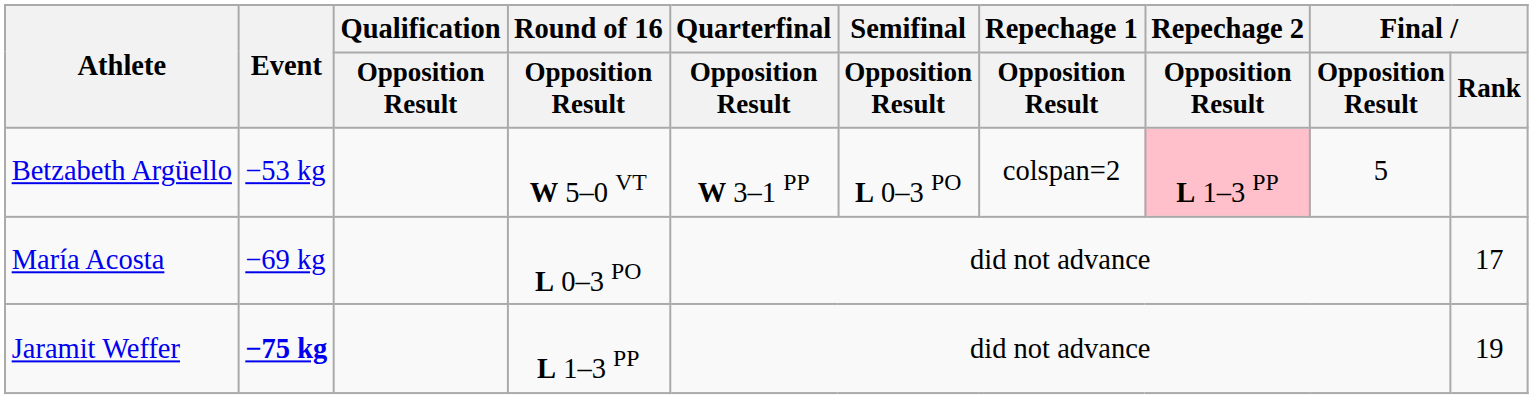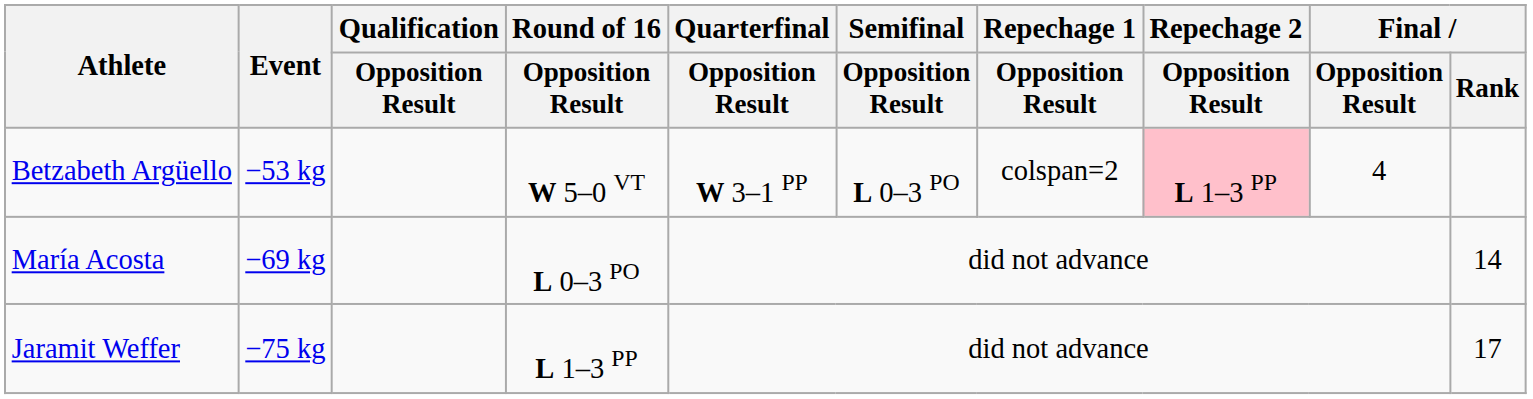(1381, 172) 5 -> (1379, 172) 4
(1489, 260) 17 -> (1487, 260) 14
(286, 348) bold -> (285, 348) normal
(1489, 348) 19 -> (1487, 348) 17
